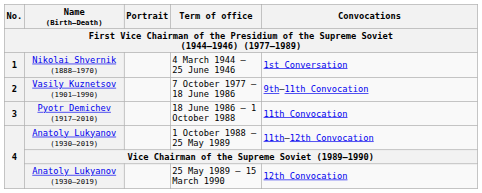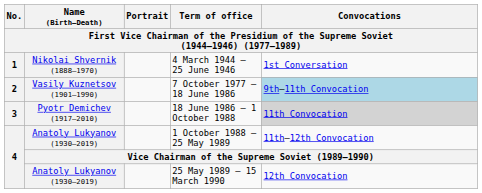(316, 89) no background -> (316, 89) lightblue background
(306, 113) no background -> (306, 113) lightgrey background
